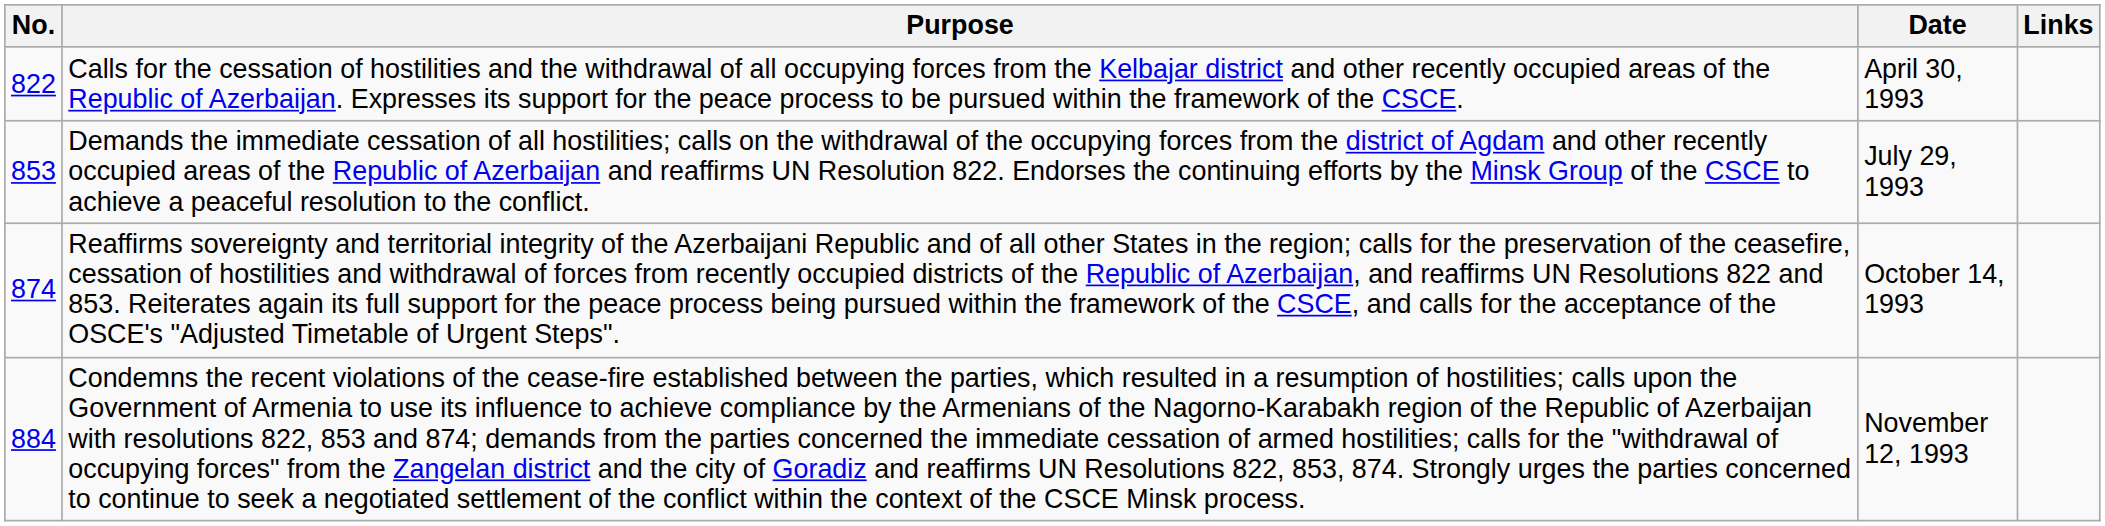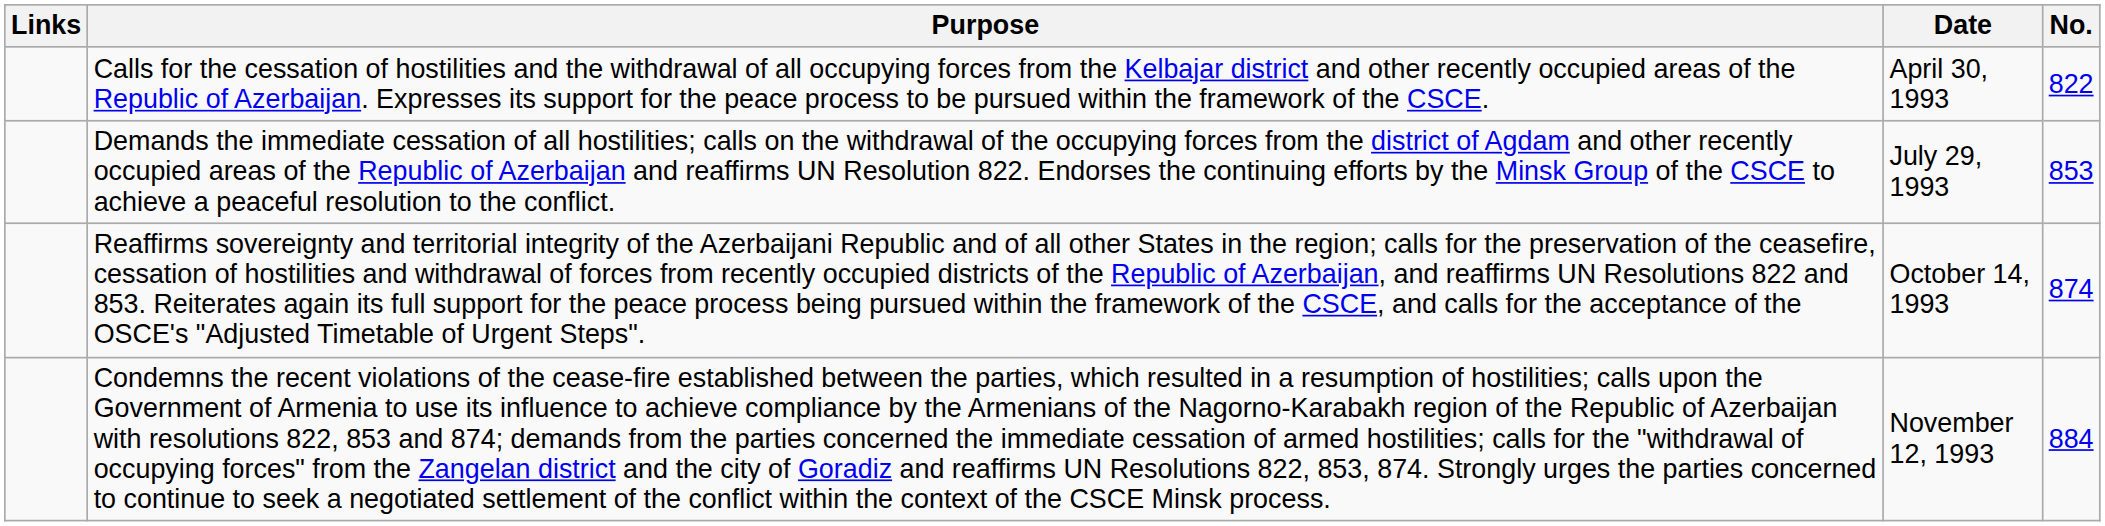columns swapped: (33, 25) <-> (2058, 25)
